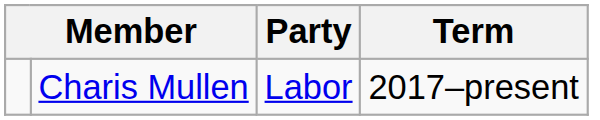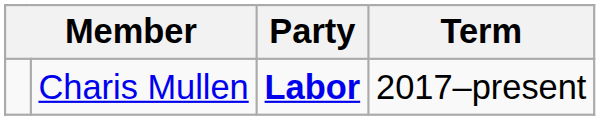(309, 86) normal -> (312, 86) bold
